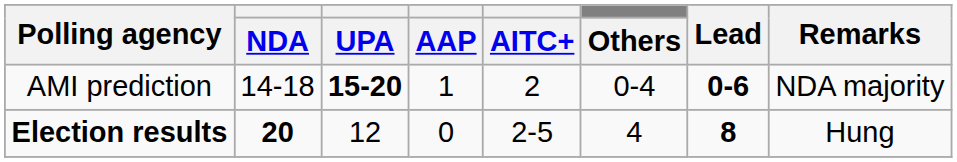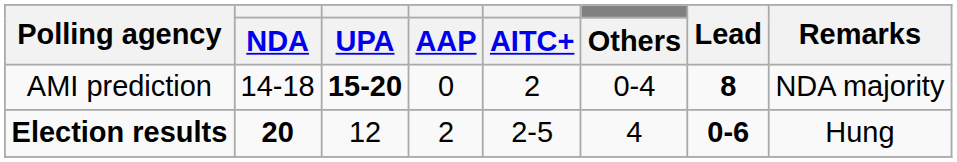(446, 86) 1 -> (446, 86) 0
(728, 86) 0-6 -> (728, 86) 8
(446, 132) 0 -> (446, 132) 2
(728, 132) 8 -> (728, 132) 0-6
